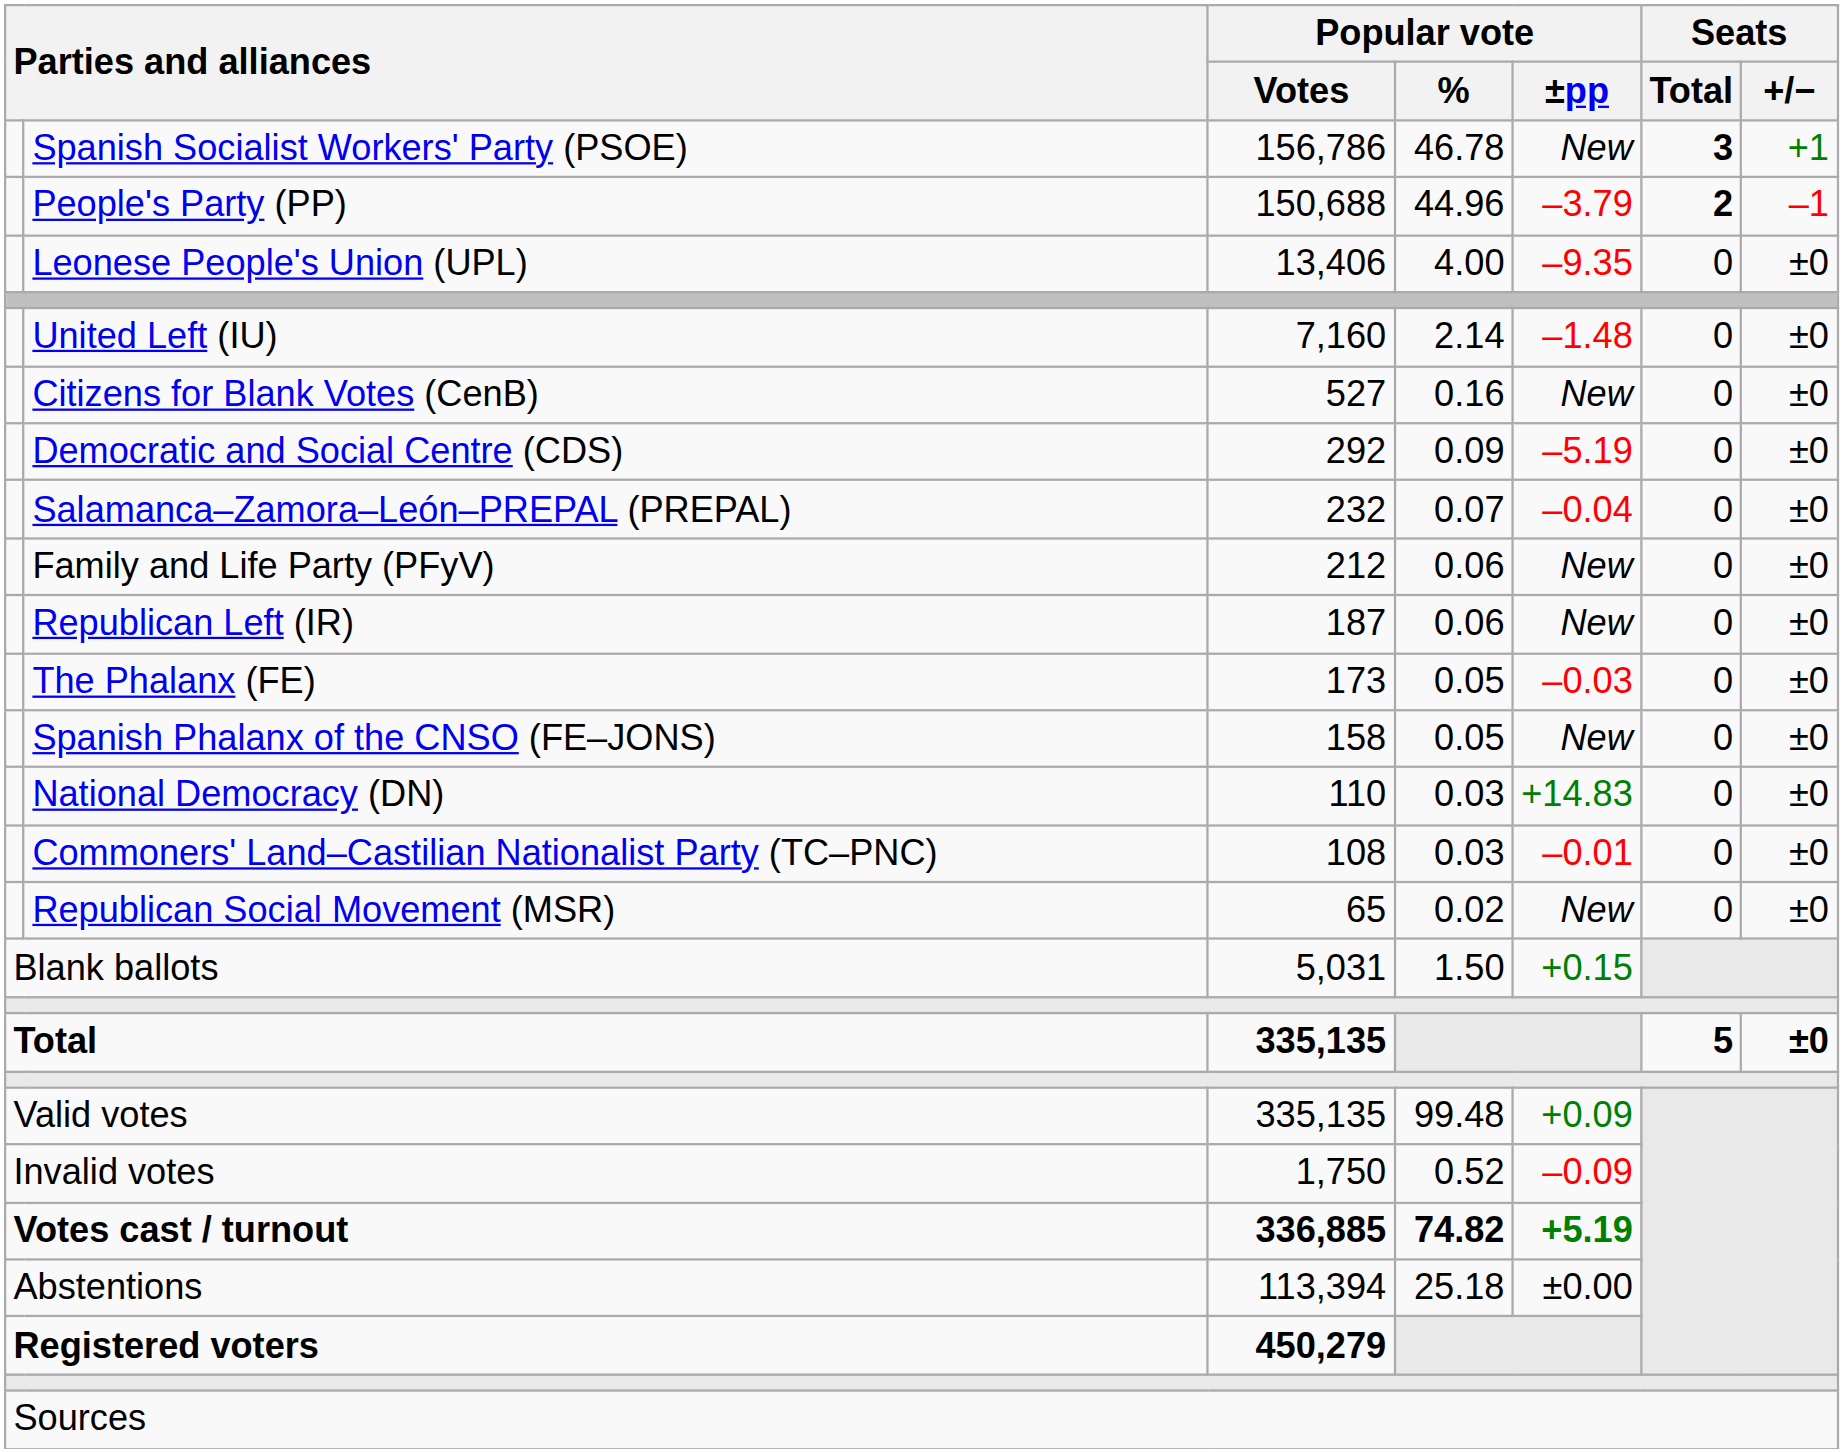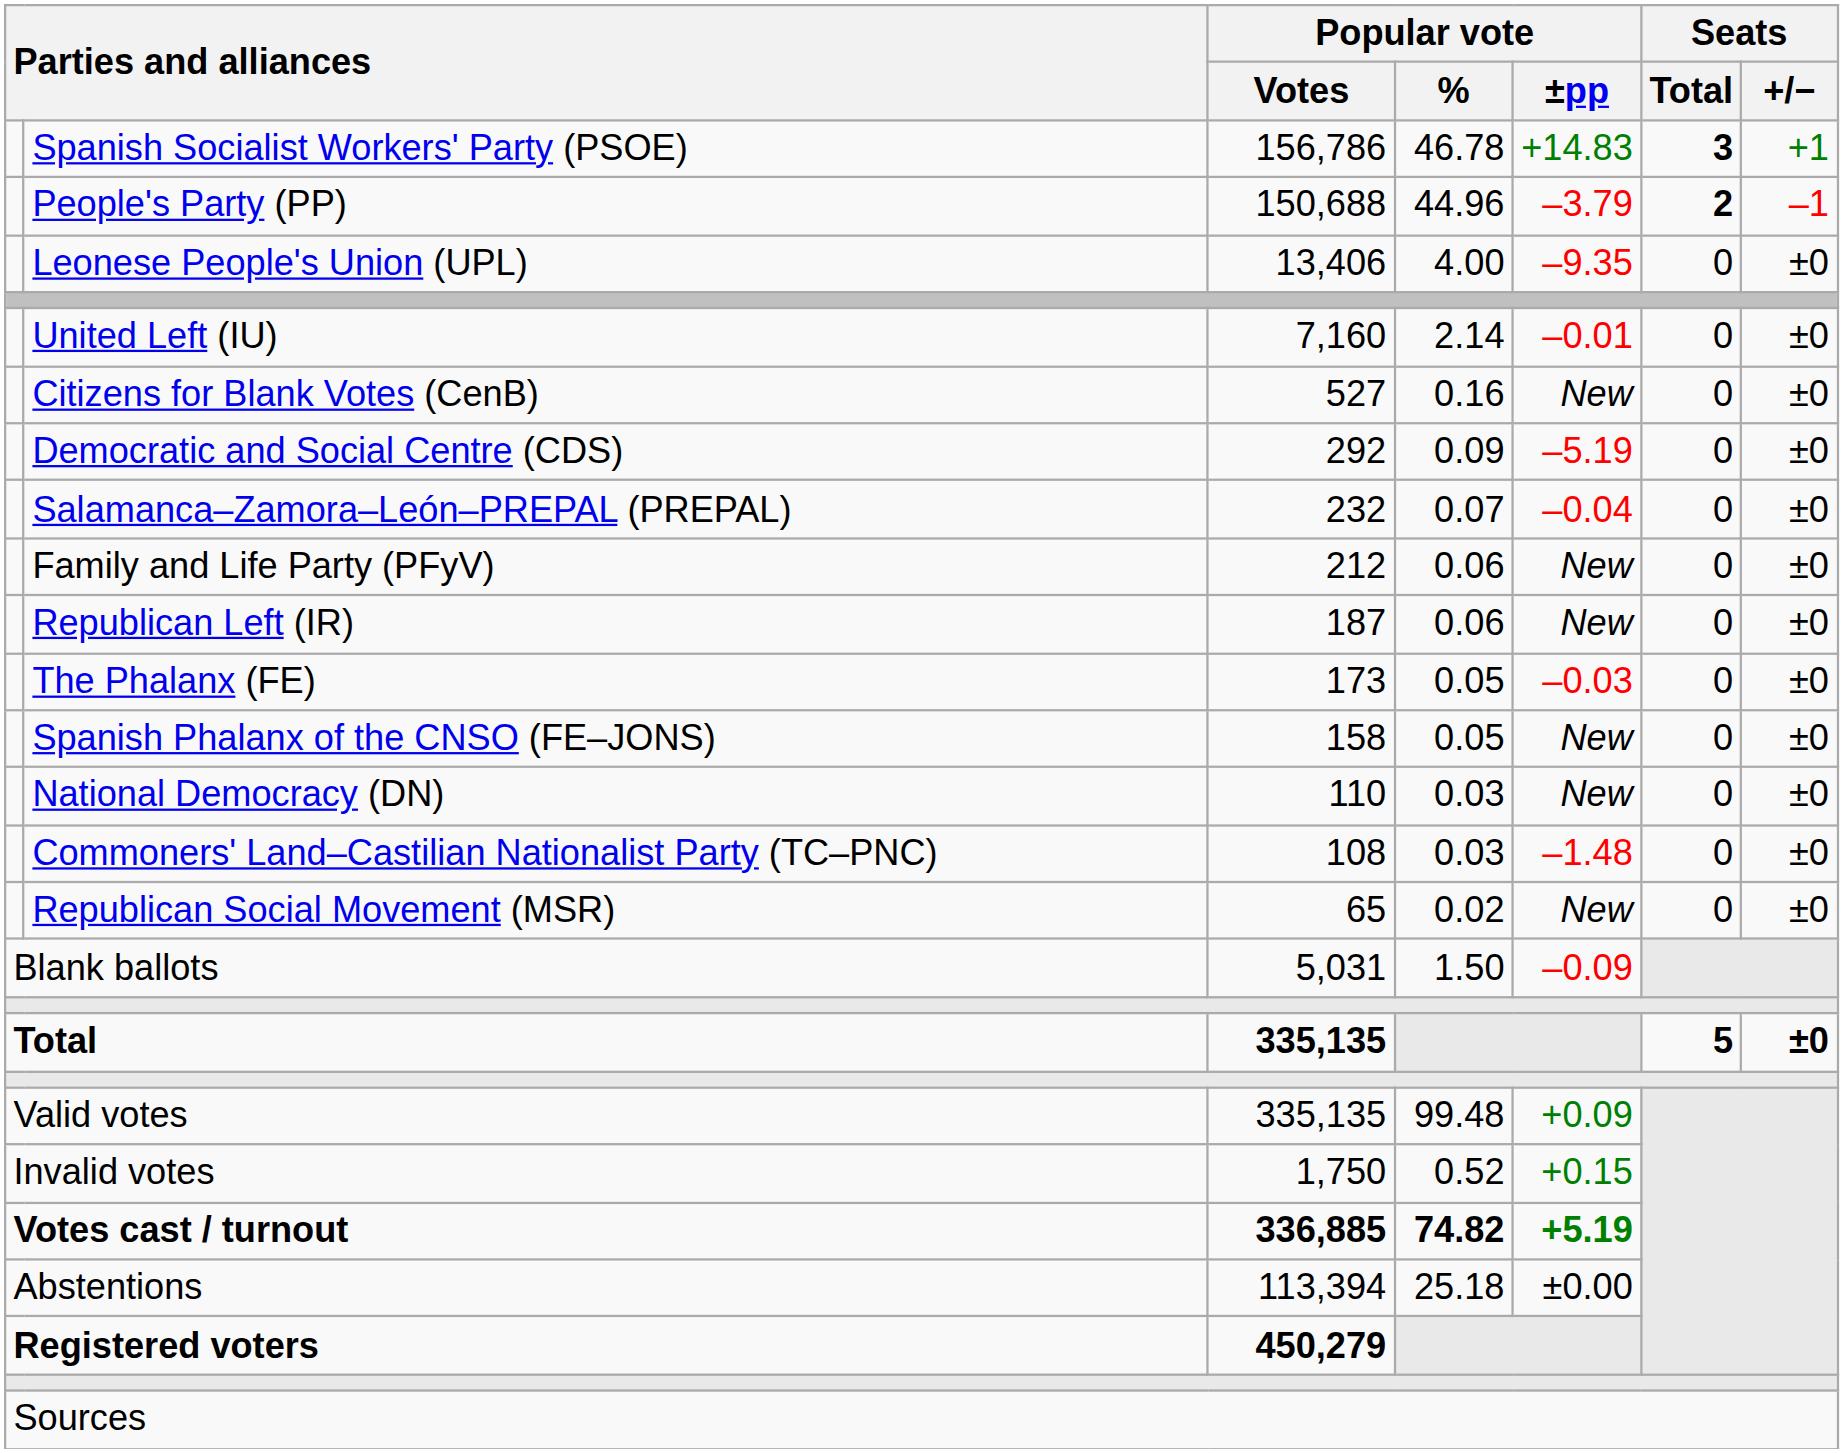(1597, 147) New -> (1577, 147) +14.83
(1588, 336) –1.48 -> (1588, 336) –0.01
(1577, 795) +14.83 -> (1597, 795) New
(1588, 852) –0.01 -> (1588, 852) –1.48
(1587, 967) +0.15 -> (1588, 967) –0.09
(1588, 1172) –0.09 -> (1587, 1172) +0.15
